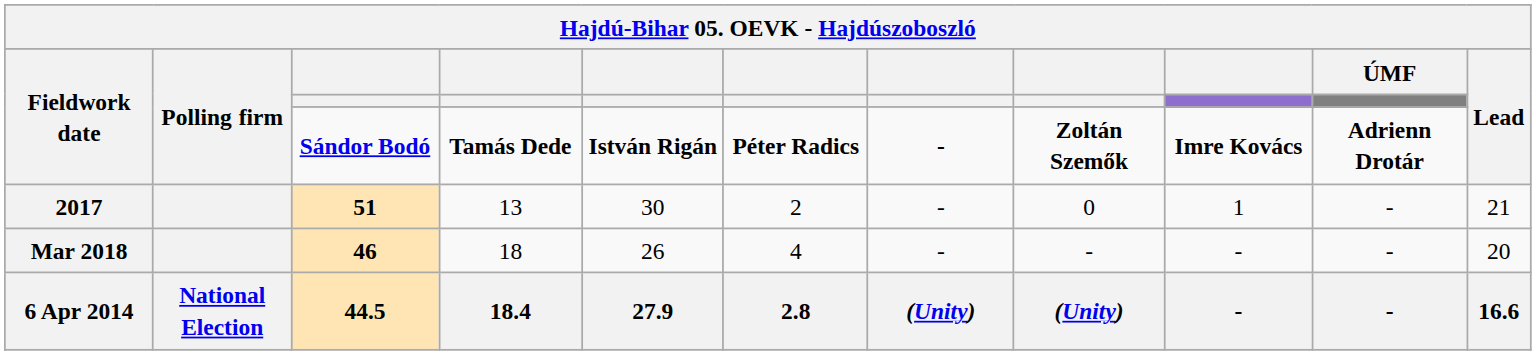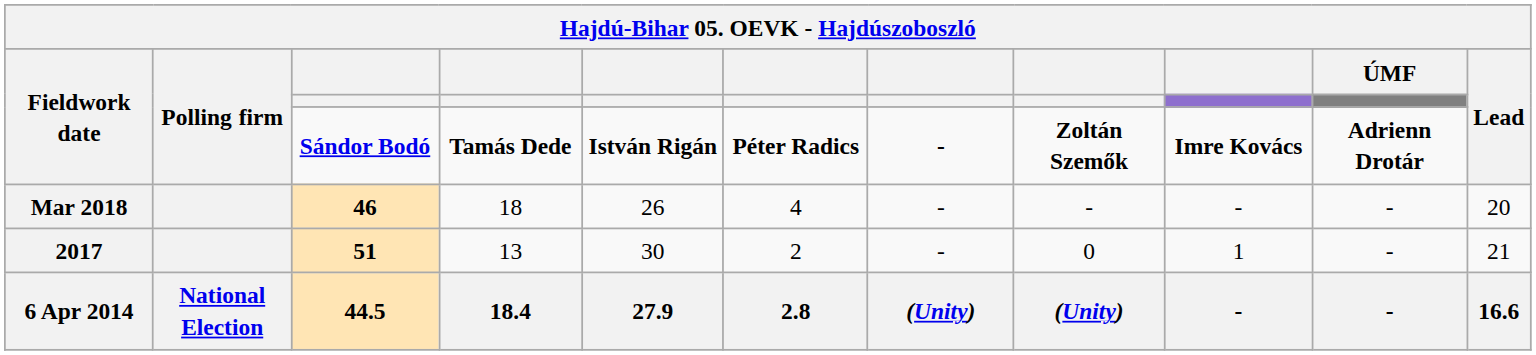rows swapped: (79, 251) <-> (79, 207)
